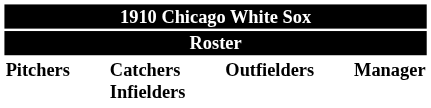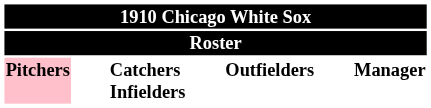(38, 69) no background -> (38, 69) pink background
